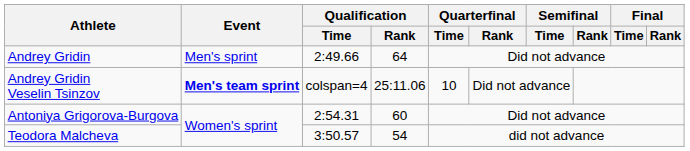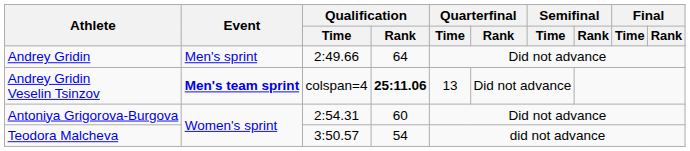(400, 86) normal -> (400, 86) bold
(449, 86) 10 -> (450, 86) 13
